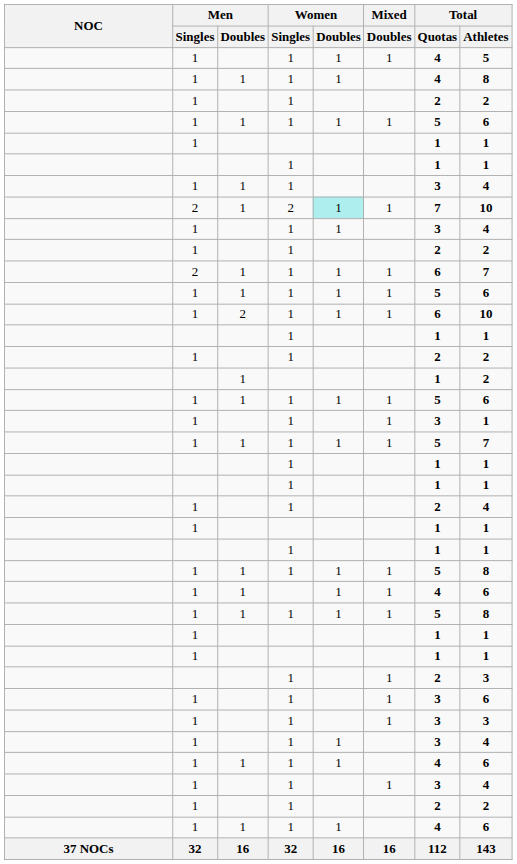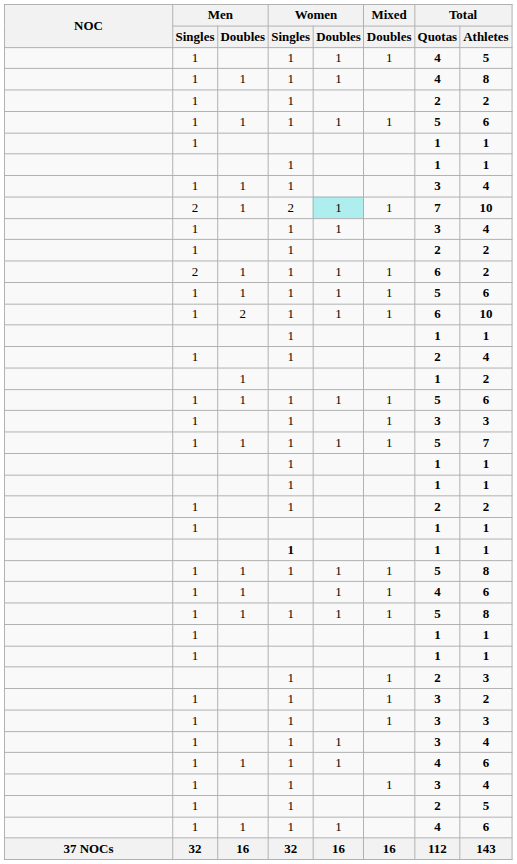(486, 272) 7 -> (486, 272) 2
(486, 357) 2 -> (486, 357) 4
(486, 421) 1 -> (486, 421) 3
(486, 507) 4 -> (486, 507) 2
(291, 549) normal -> (291, 549) bold
(486, 699) 6 -> (486, 699) 2
(486, 806) 2 -> (486, 806) 5
